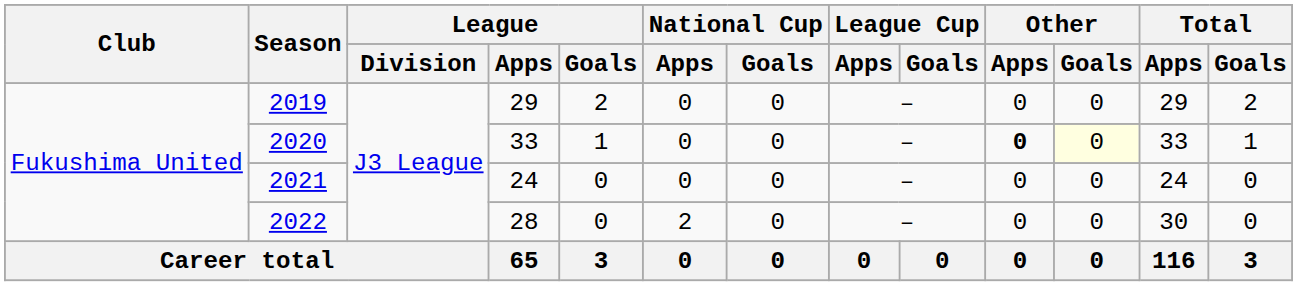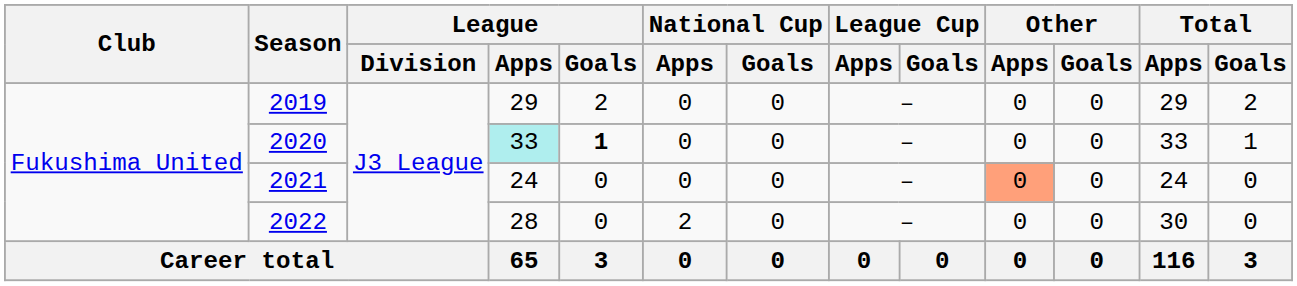(524, 143) no background -> (524, 143) paleturquoise background
(601, 143) normal -> (601, 143) bold
(1020, 143) bold -> (1020, 143) normal
(1097, 143) lightyellow background -> (1097, 143) no background
(1020, 182) no background -> (1020, 182) lightsalmon background
